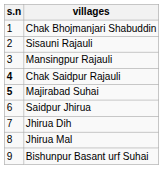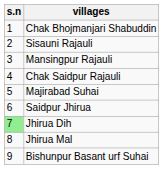(9, 76) bold -> (9, 76) normal
(9, 92) bold -> (9, 92) normal
(9, 124) no background -> (9, 124) lightgreen background
